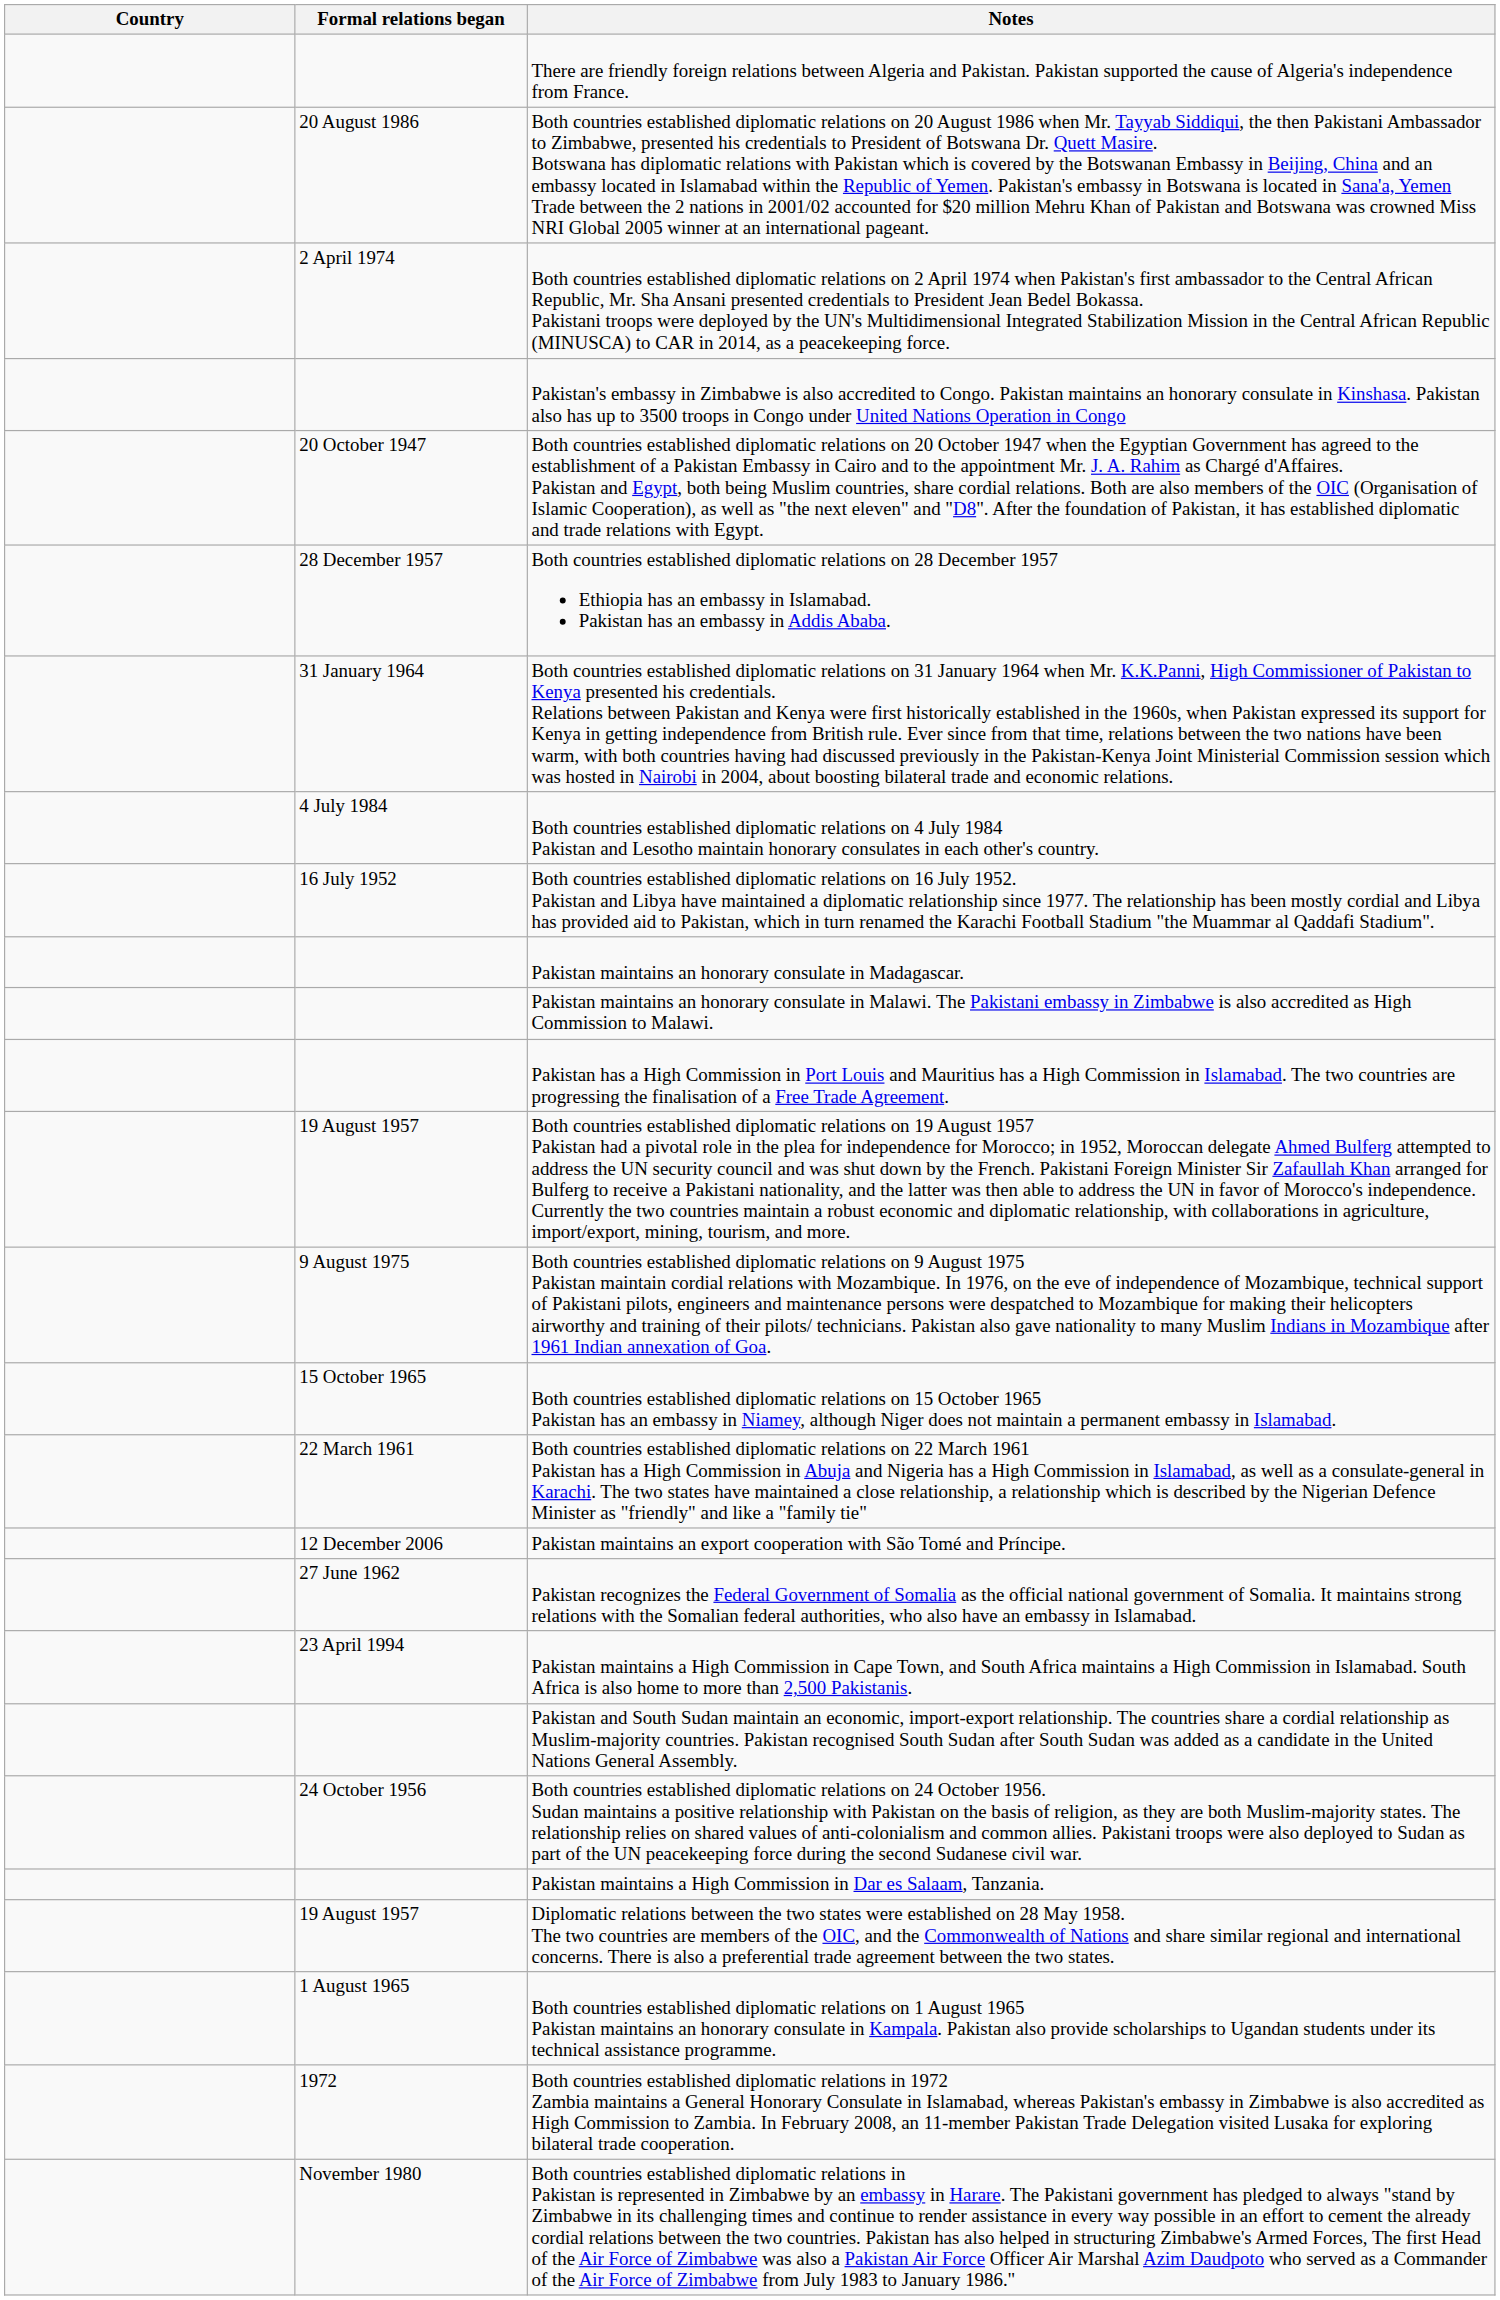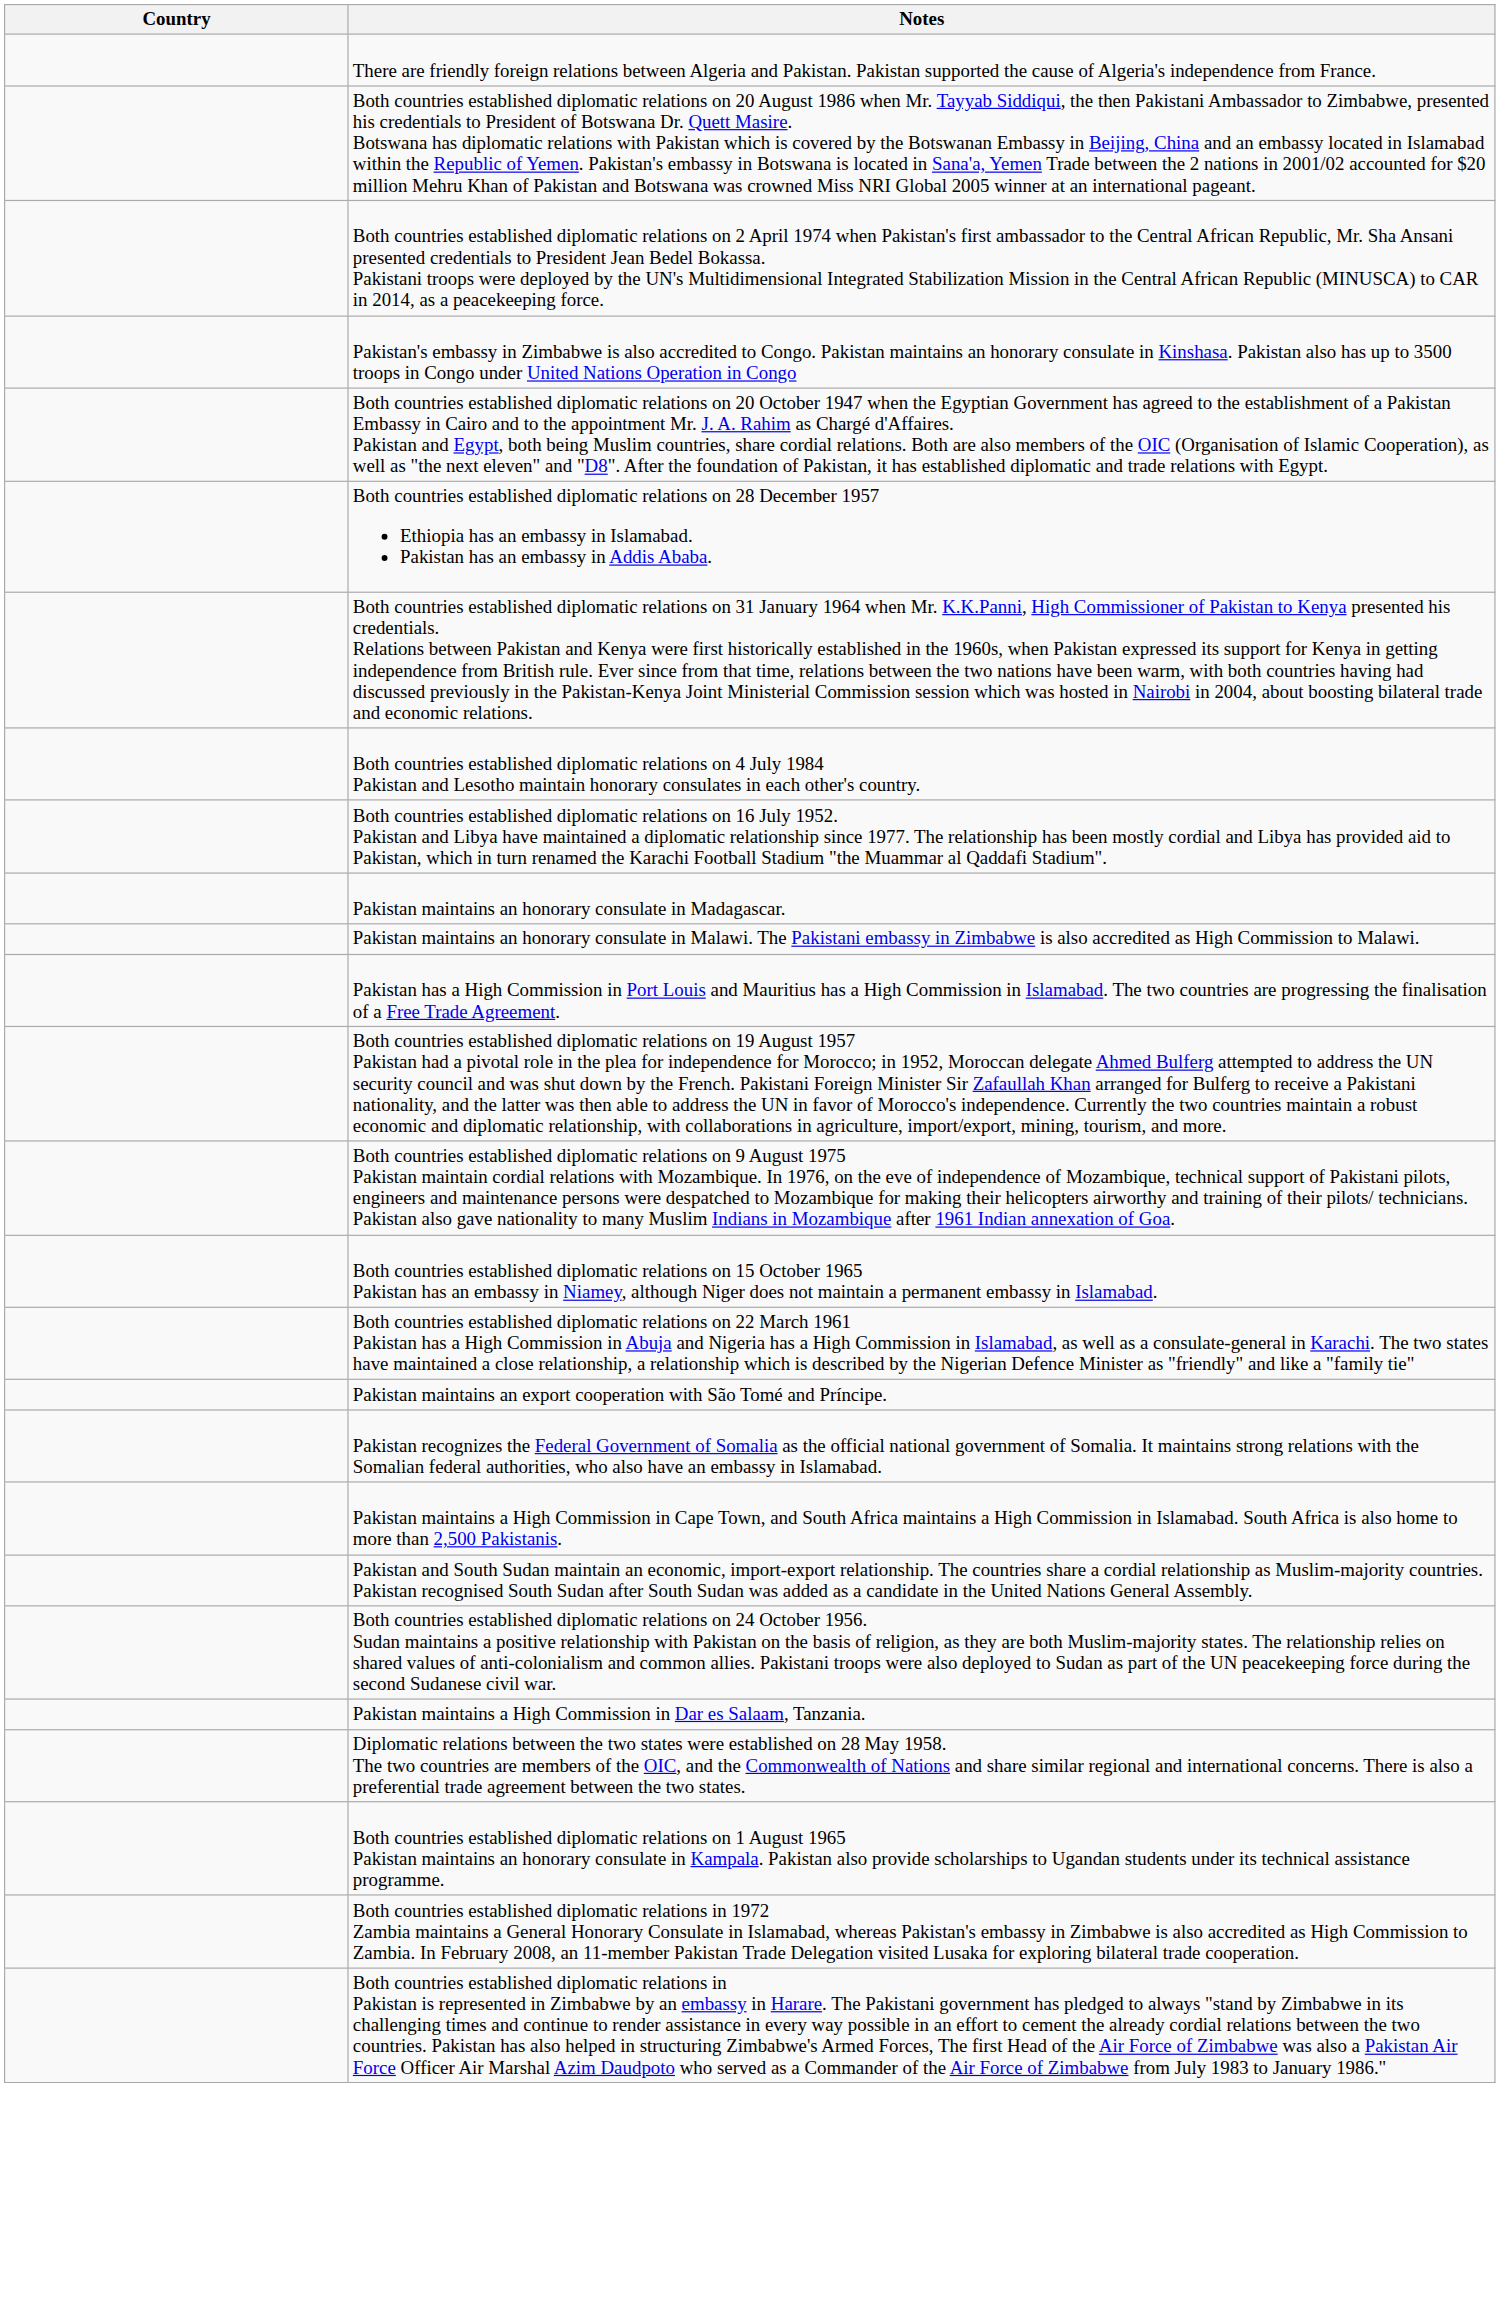- column: (411, 19)
